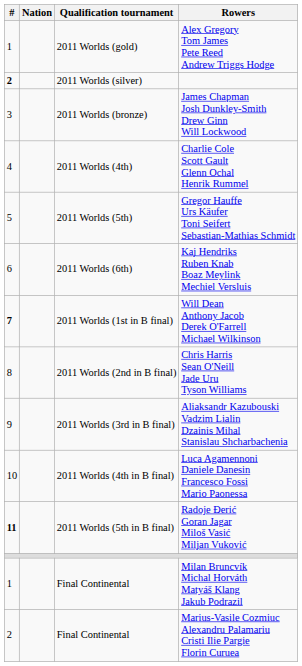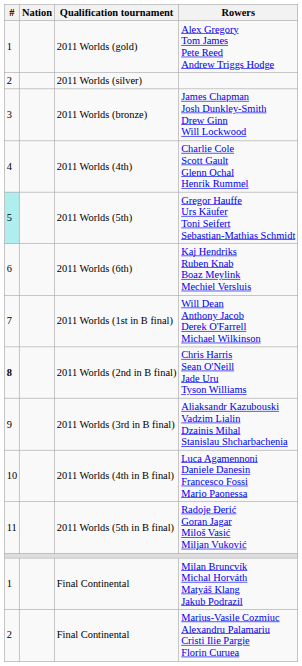(9, 80) bold -> (9, 80) normal
(9, 218) no background -> (9, 218) paleturquoise background
(9, 321) bold -> (9, 321) normal
(9, 372) normal -> (9, 372) bold
(12, 527) bold -> (12, 527) normal
